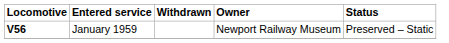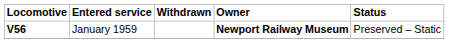(279, 30) normal -> (282, 30) bold
